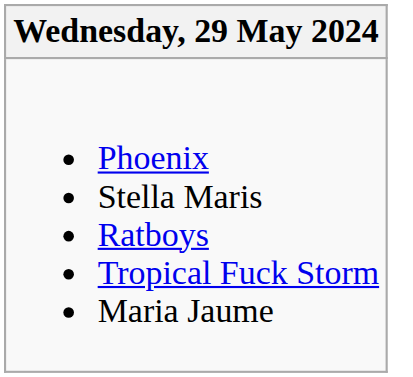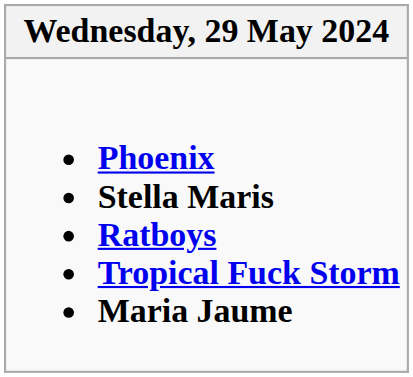(196, 234) normal -> (206, 234) bold
